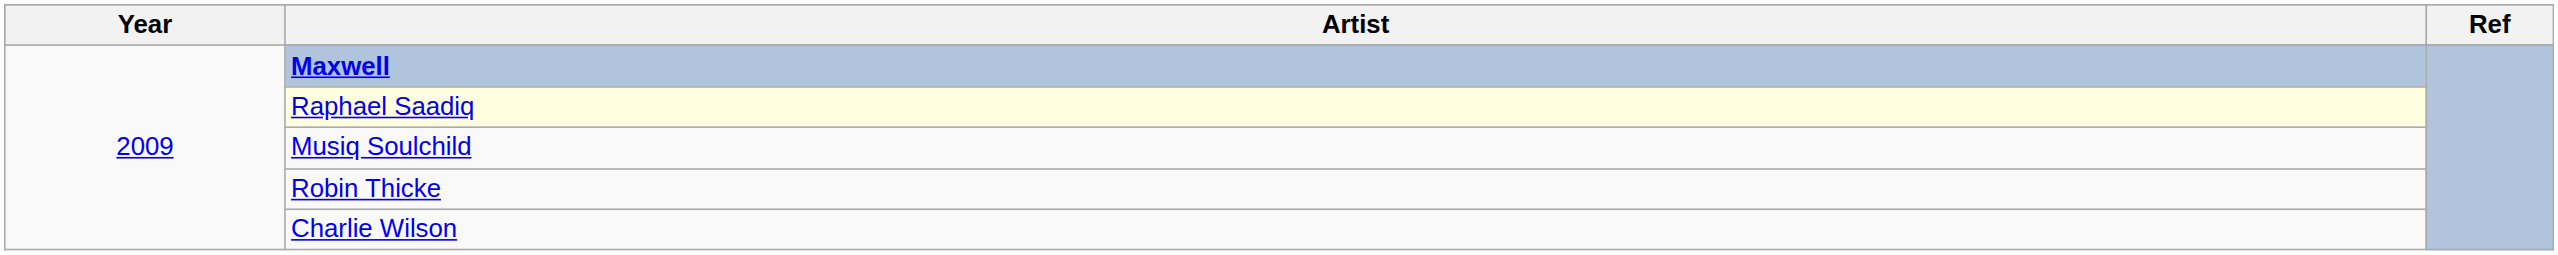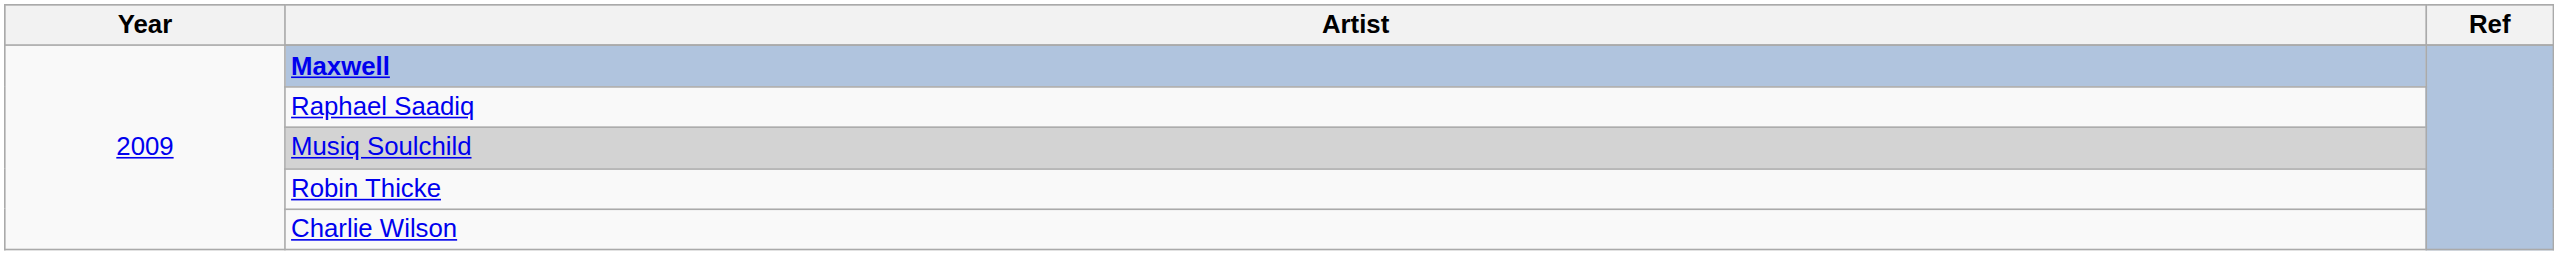(383, 106) lightyellow background -> (383, 106) no background
(381, 147) no background -> (381, 147) lightgrey background
